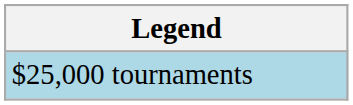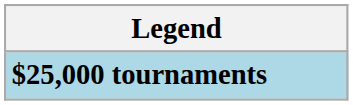(132, 74) normal -> (139, 74) bold
